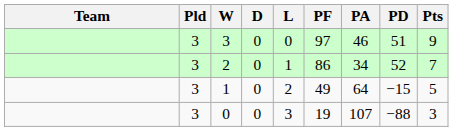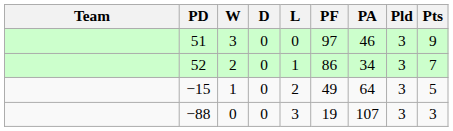columns swapped: (195, 16) <-> (398, 16)
